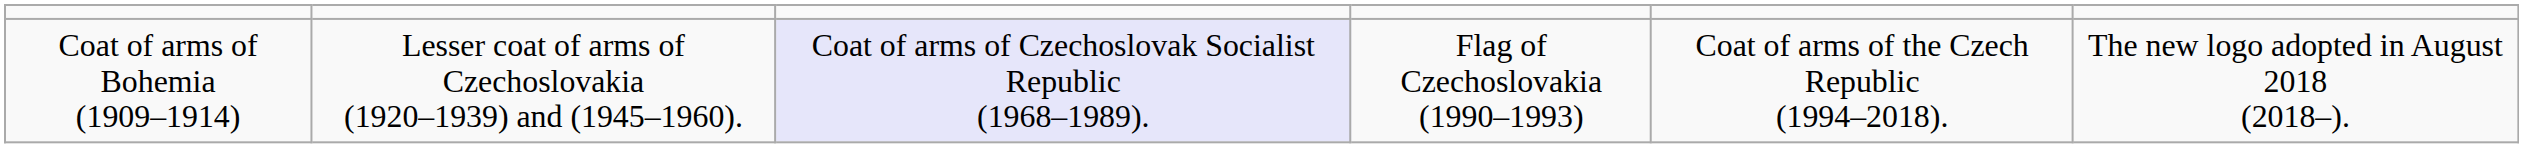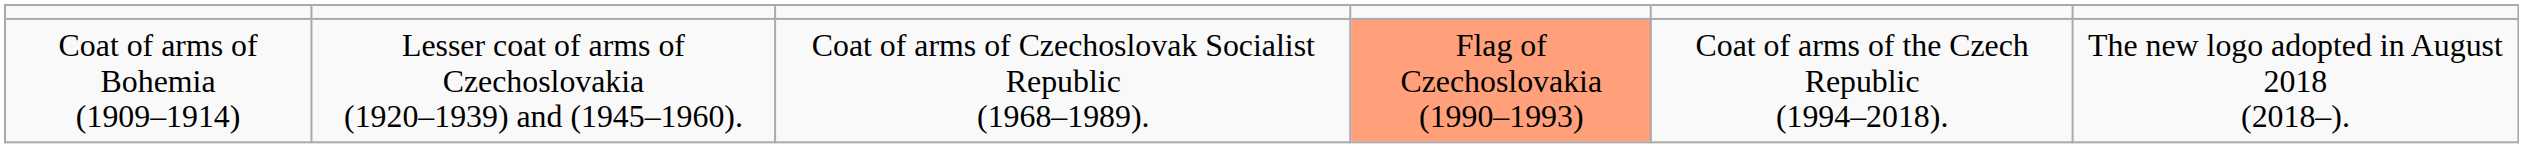(1063, 80) lavender background -> (1063, 80) no background
(1501, 80) no background -> (1501, 80) lightsalmon background
